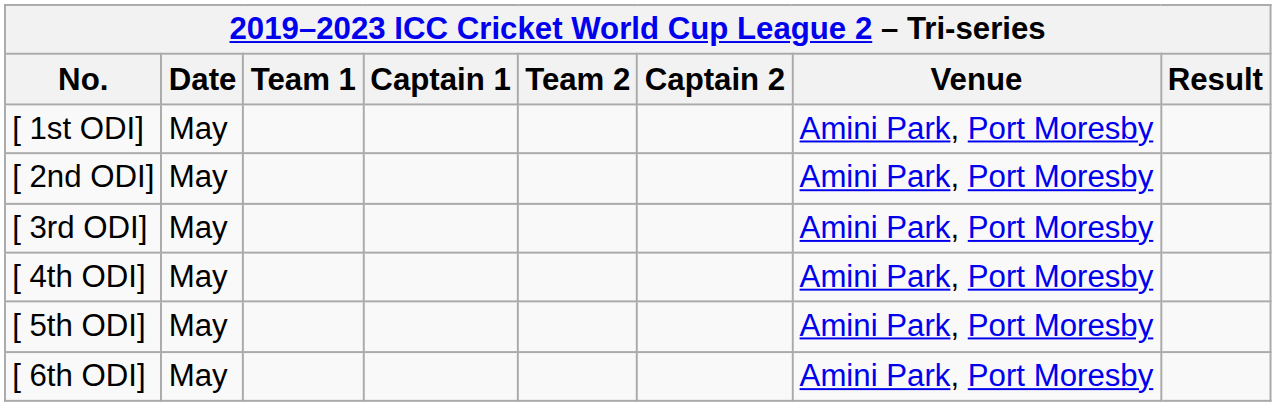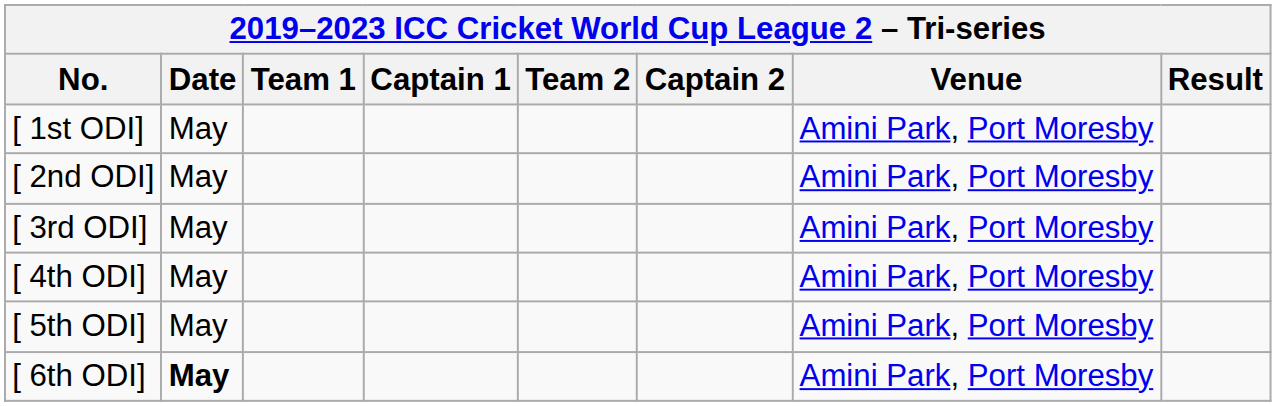(198, 375) normal -> (199, 375) bold
